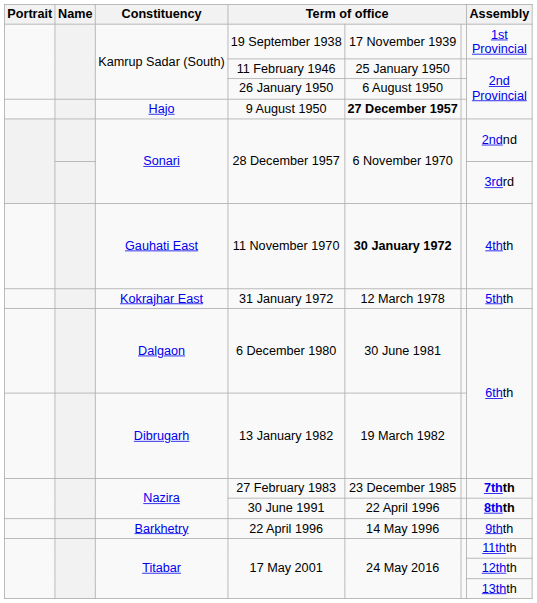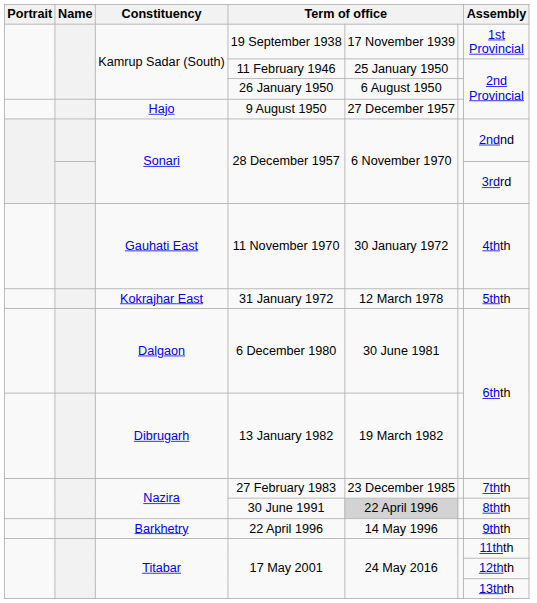(403, 108) bold -> (401, 108) normal
(403, 246) bold -> (401, 246) normal
(499, 488) bold -> (497, 488) normal
(403, 508) no background -> (401, 508) lightgrey background
(499, 508) bold -> (497, 508) normal
